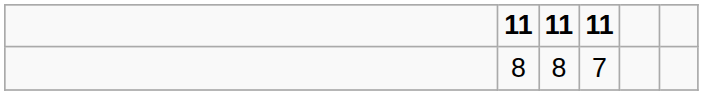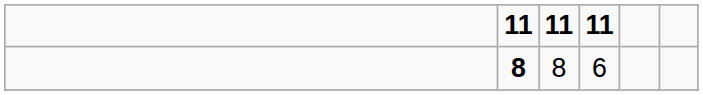(518, 68) normal -> (518, 68) bold
(600, 68) 7 -> (600, 68) 6
